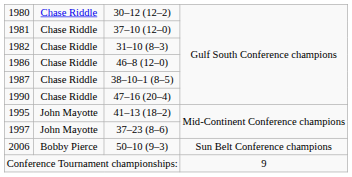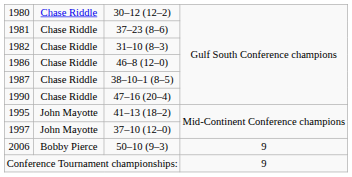(142, 29) 37–10 (12–0) -> (142, 29) 37–23 (8–6)
(142, 130) 37–23 (8–6) -> (142, 130) 37–10 (12–0)
(264, 146) Sun Belt Conference champions -> (264, 146) 9
